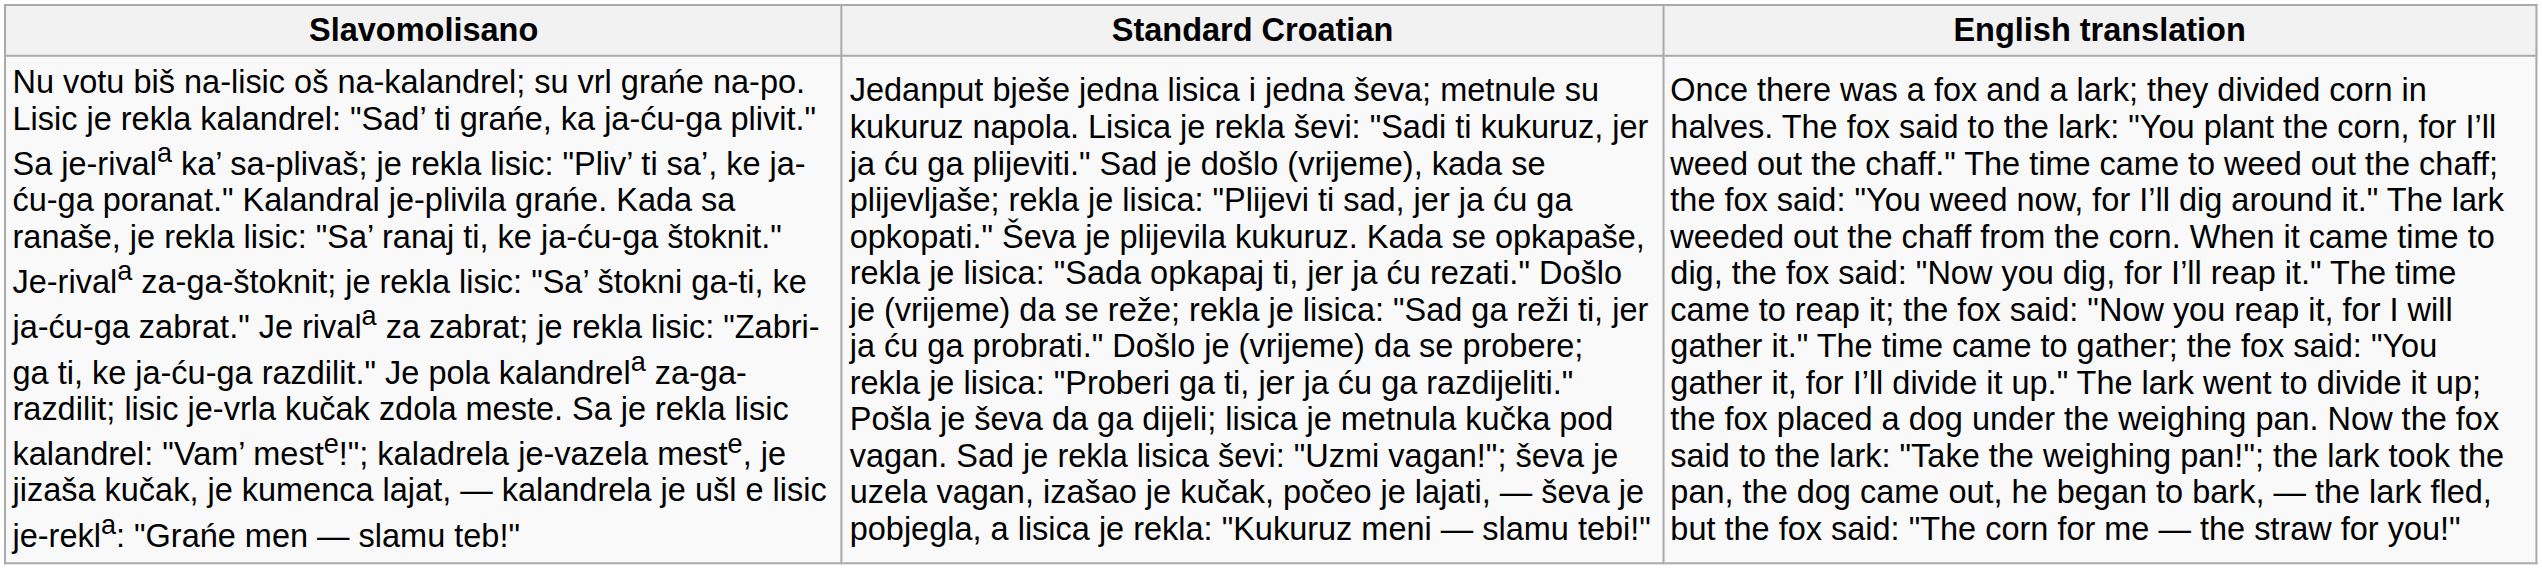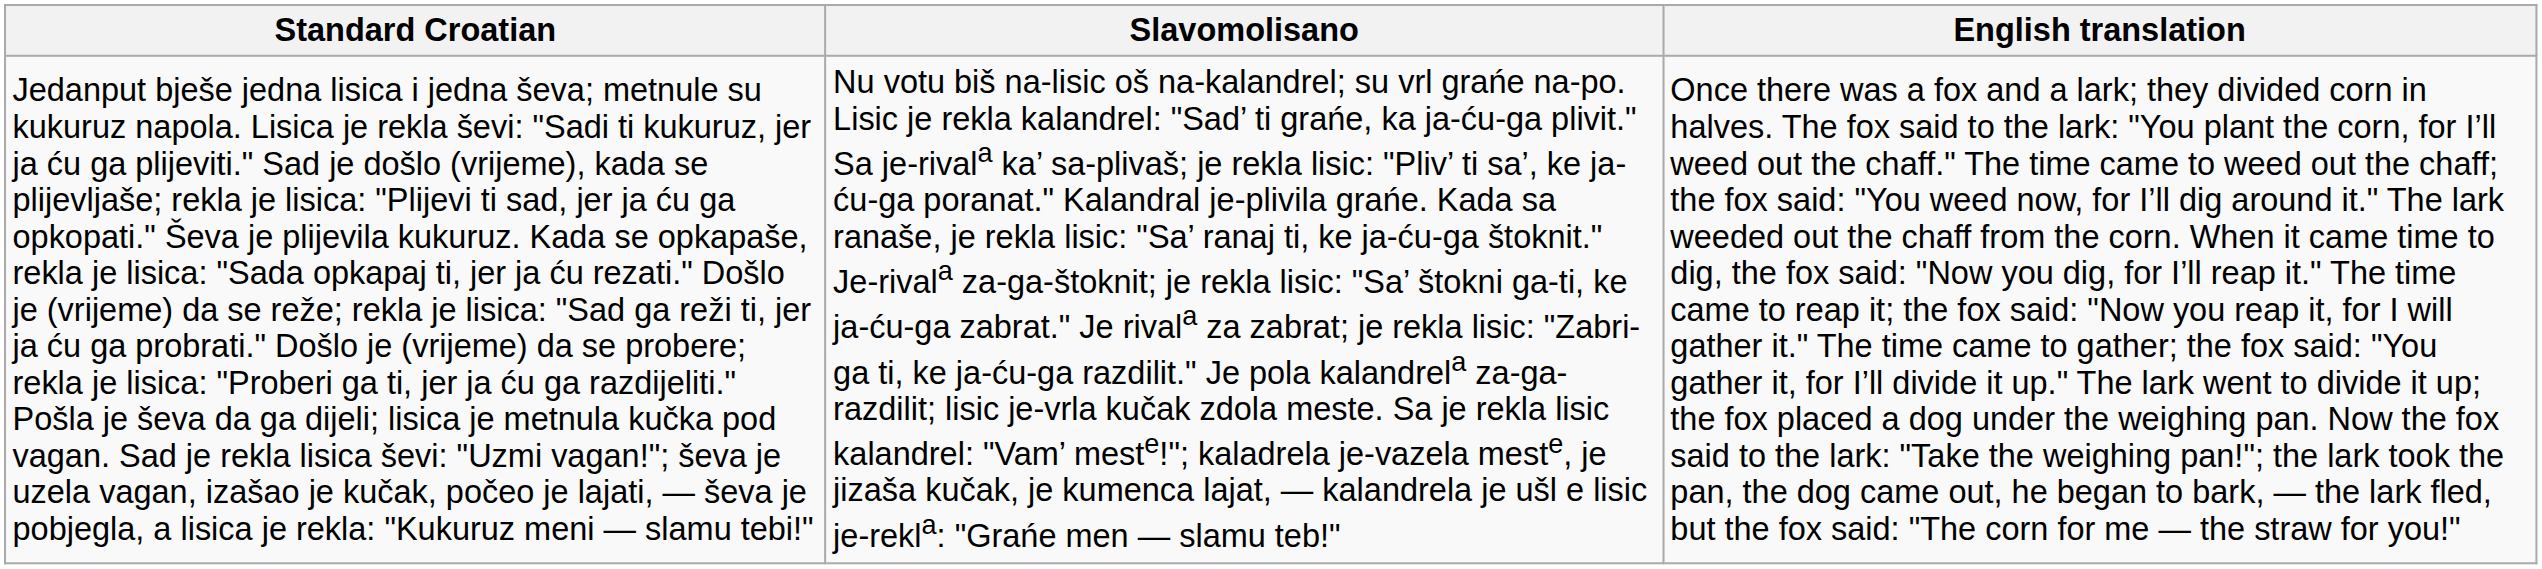columns swapped: (424, 30) <-> (1253, 30)
